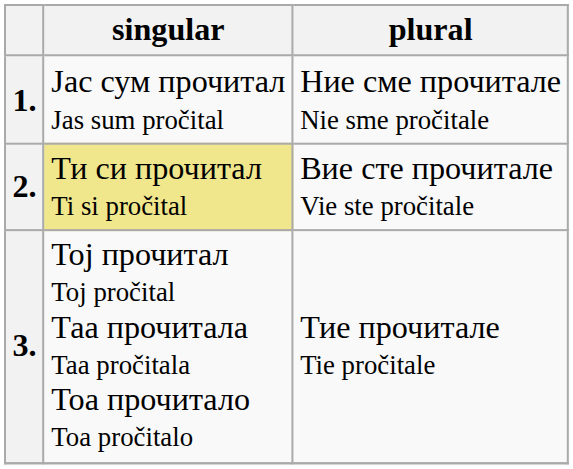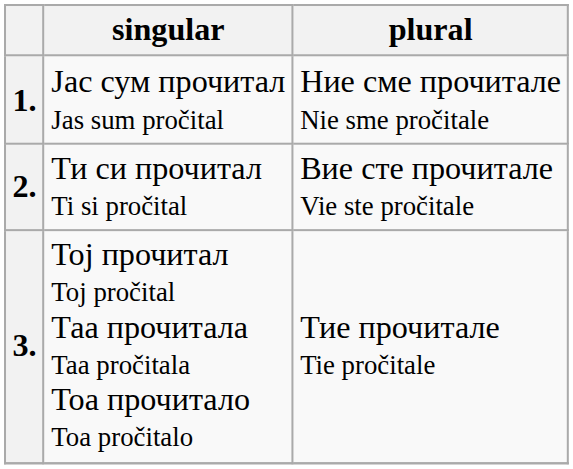(157, 186) khaki background -> (157, 186) no background
